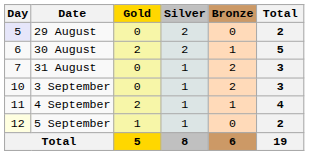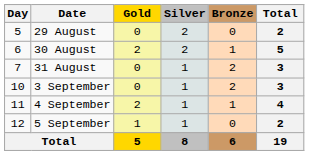(18, 32) lavender background -> (18, 32) no background
(18, 123) lightyellow background -> (18, 123) no background
